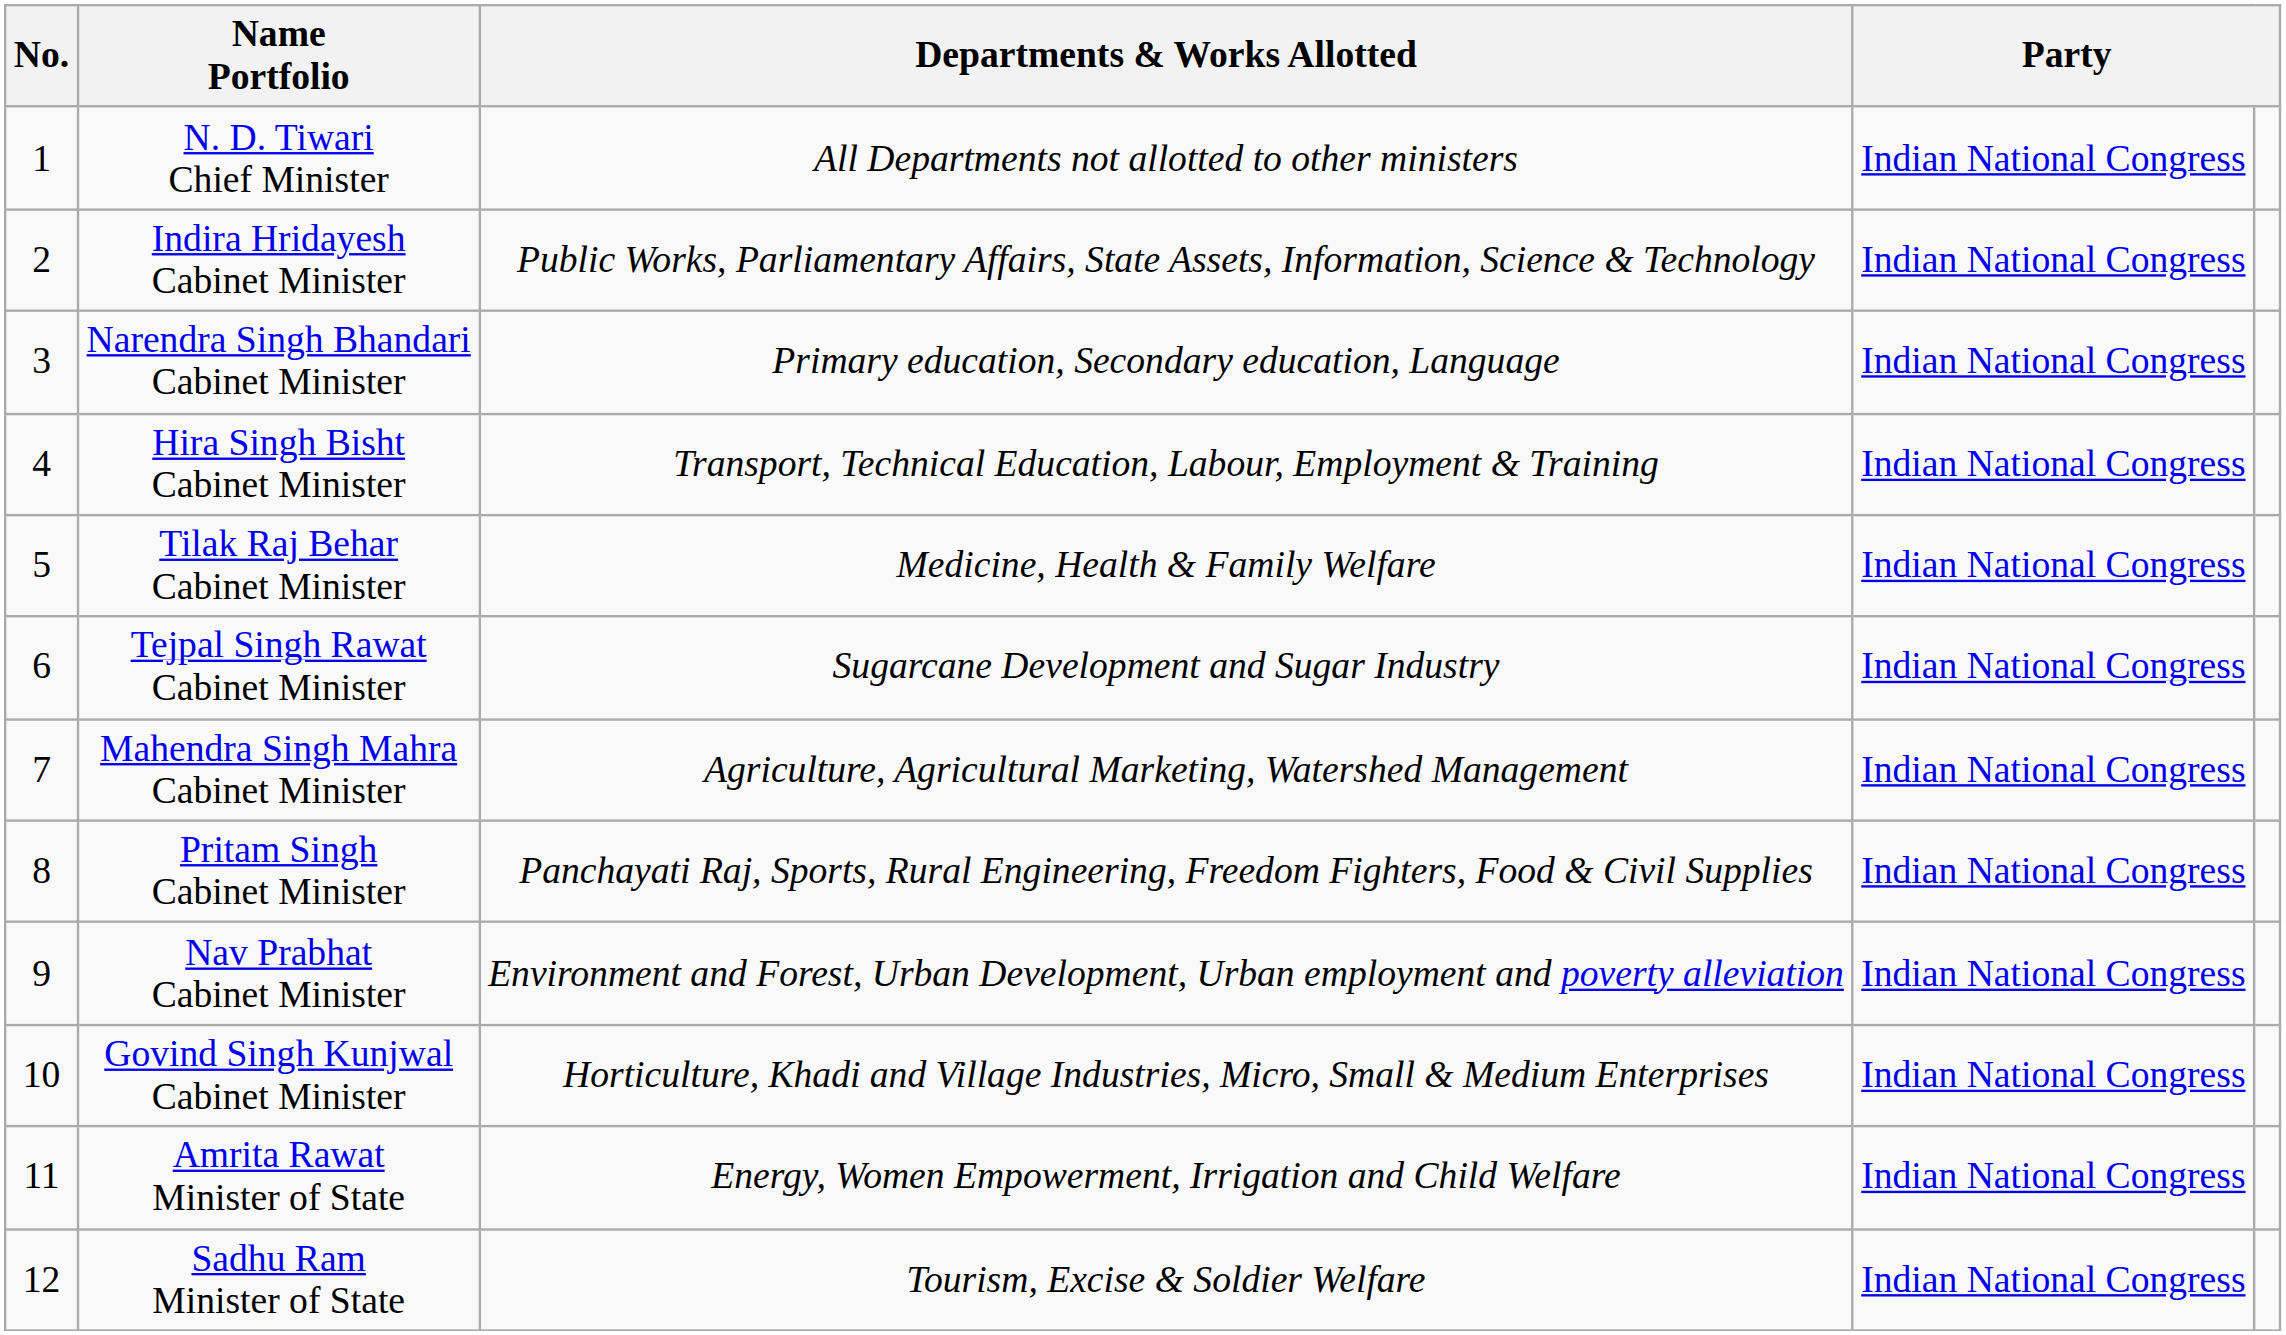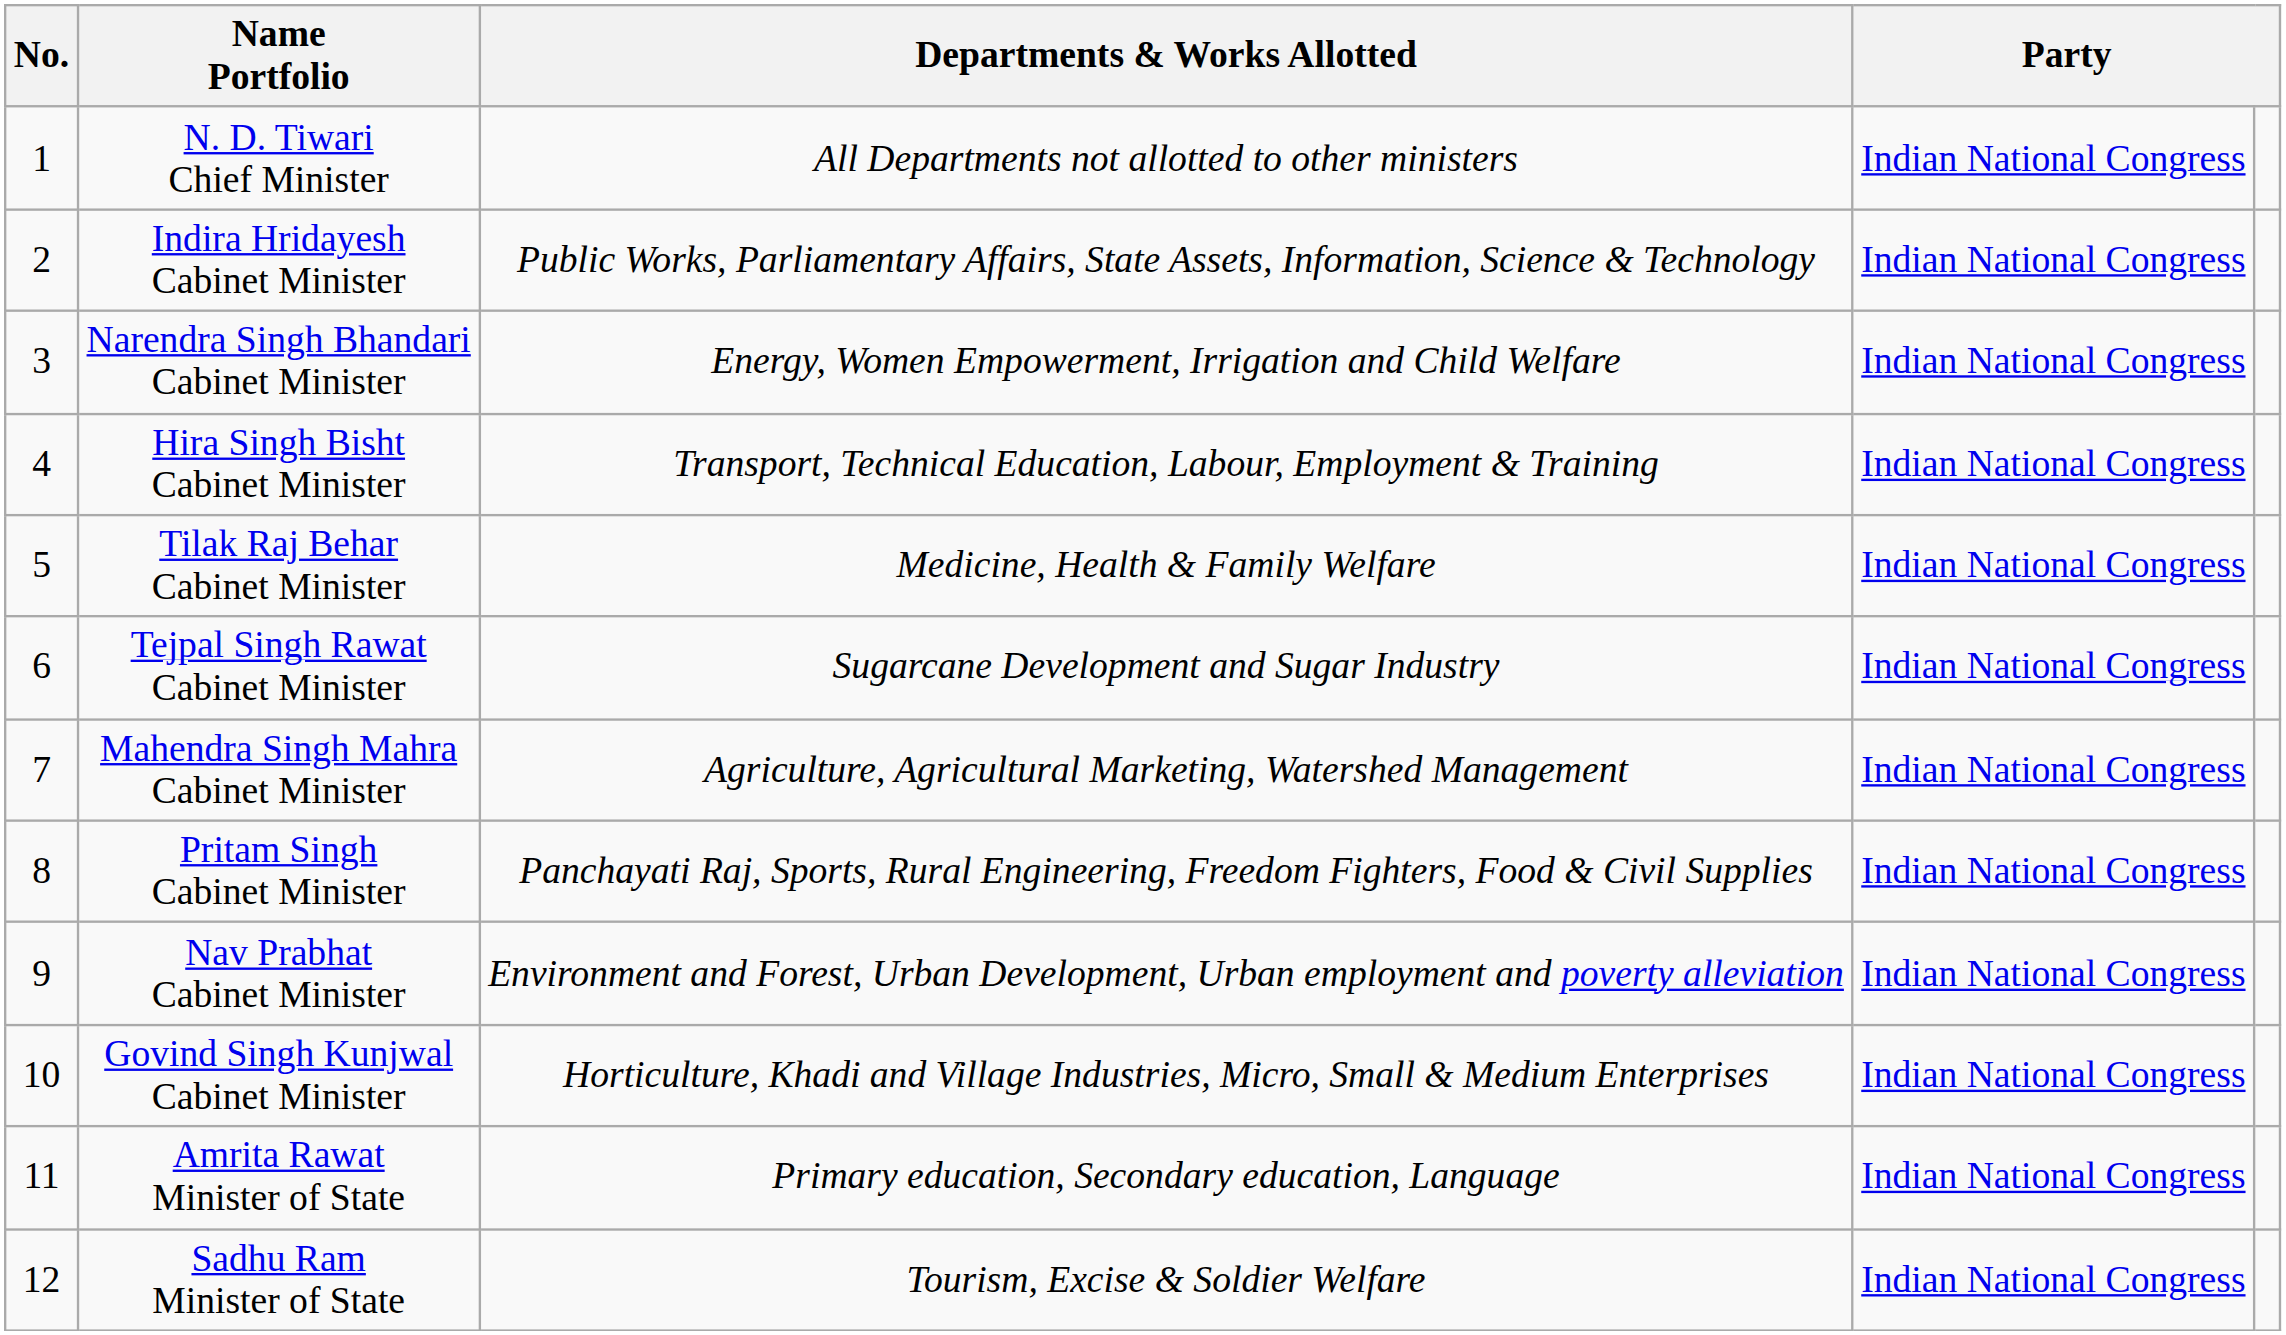(1166, 361) Primary education, Secondary education, Language -> (1166, 361) Energy, Women Empowerment, Irrigation and Child Welfare
(1166, 1176) Energy, Women Empowerment, Irrigation and Child Welfare -> (1166, 1176) Primary education, Secondary education, Language
